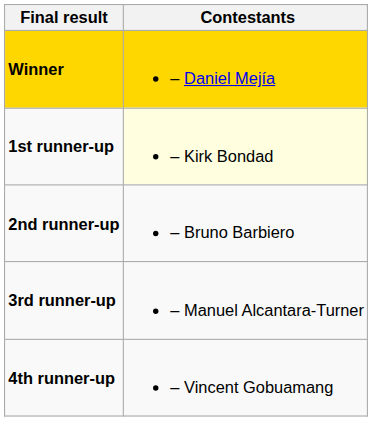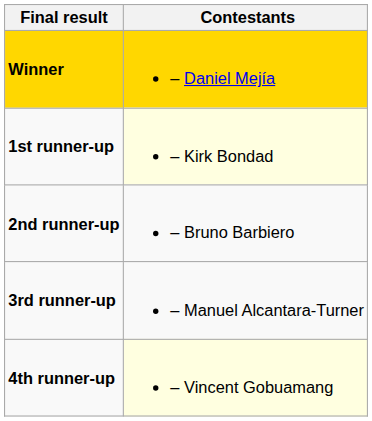(246, 387) no background -> (246, 387) lightyellow background
